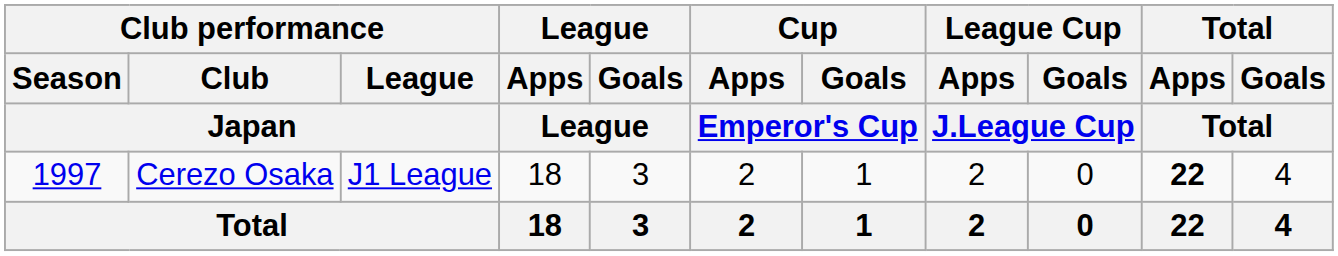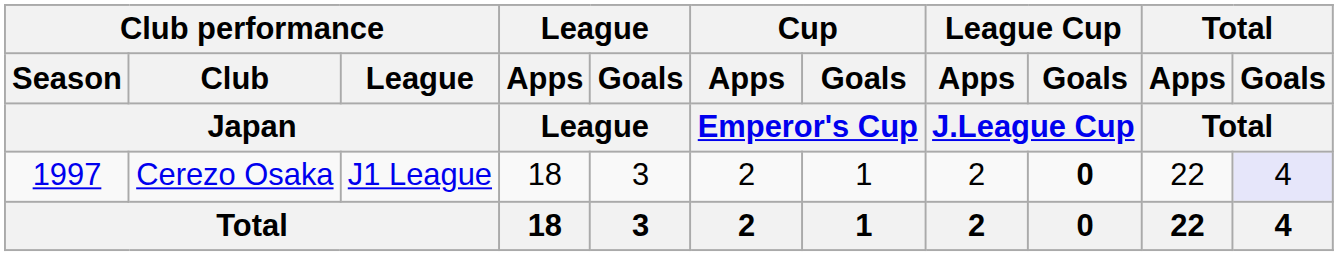(1085, 175) normal -> (1085, 175) bold
(1187, 175) bold -> (1187, 175) normal
(1283, 175) no background -> (1283, 175) lavender background
